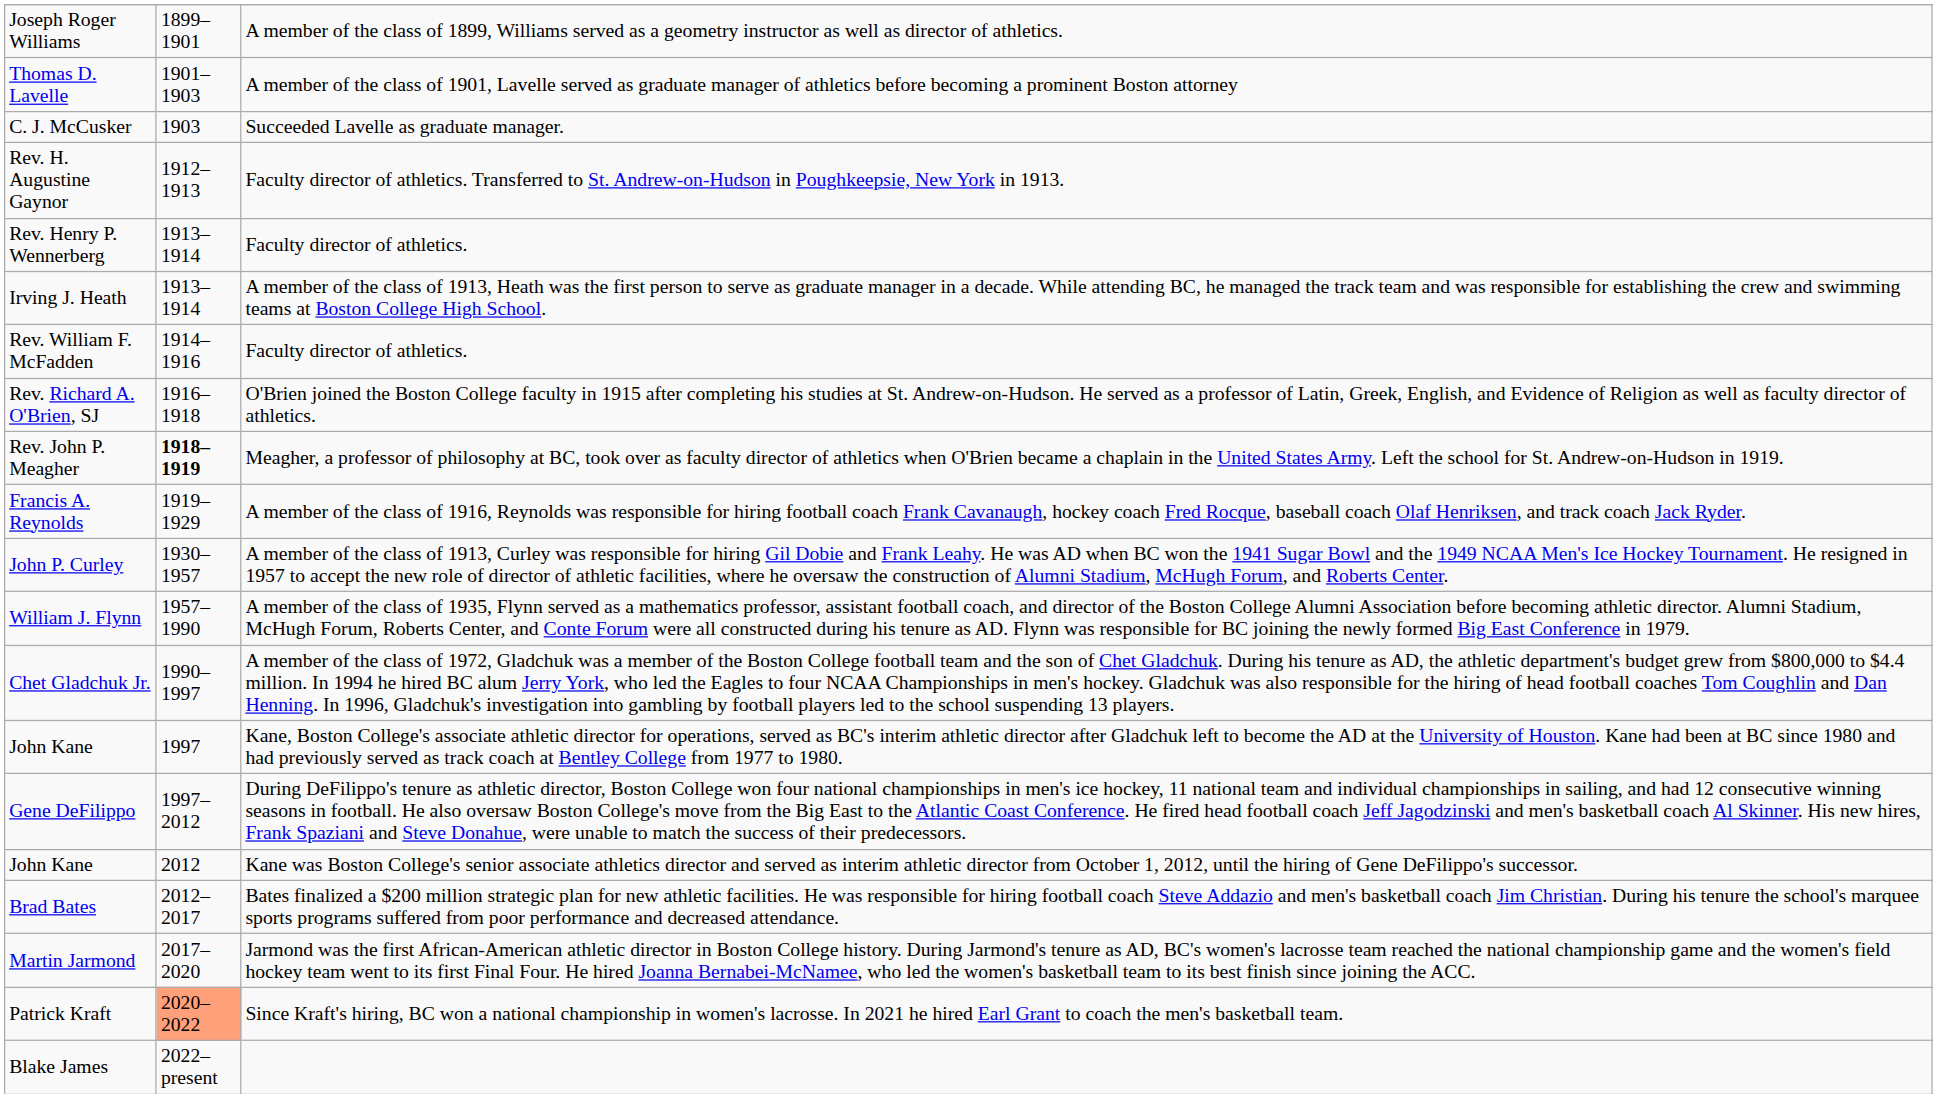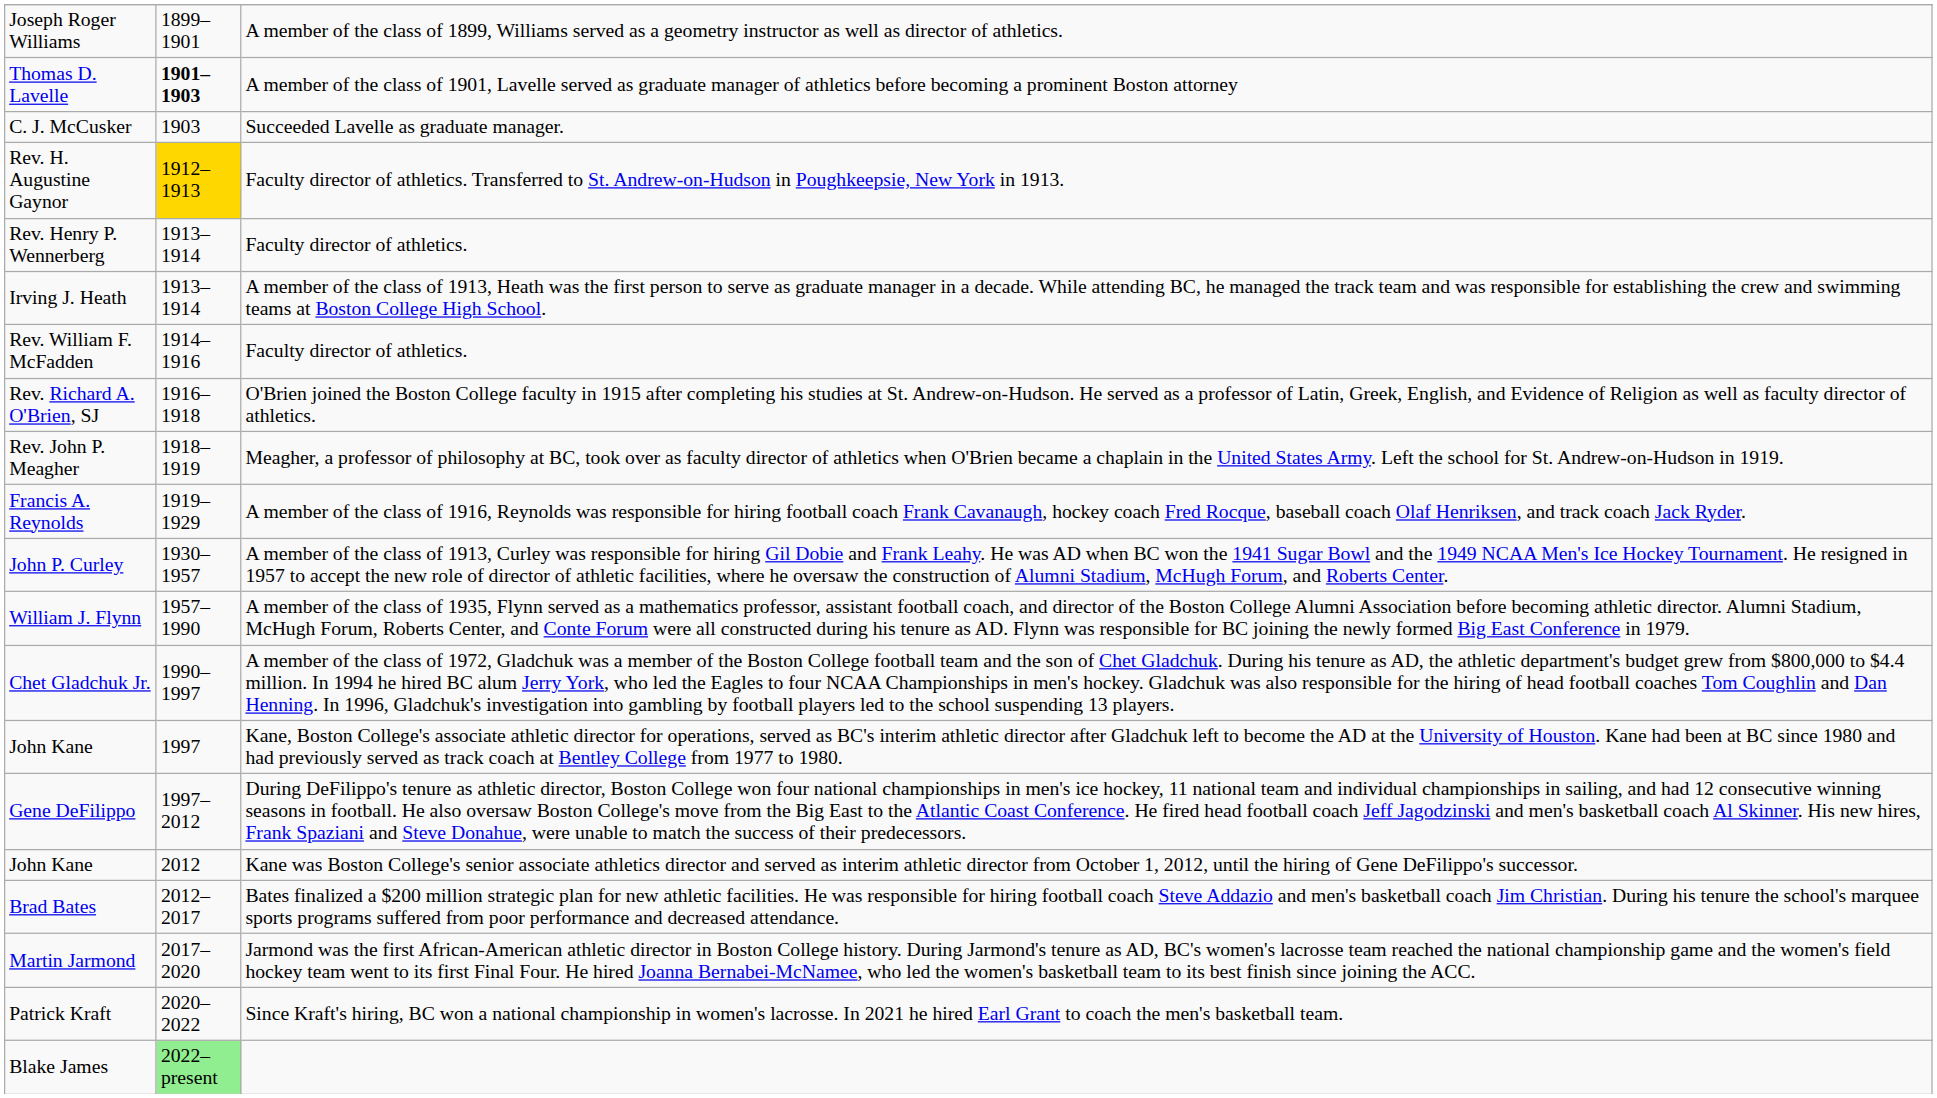(186, 84) normal -> (186, 84) bold
(186, 180) no background -> (186, 180) gold background
(186, 457) bold -> (186, 457) normal
(186, 1013) lightsalmon background -> (186, 1013) no background
(189, 1066) no background -> (189, 1066) lightgreen background
